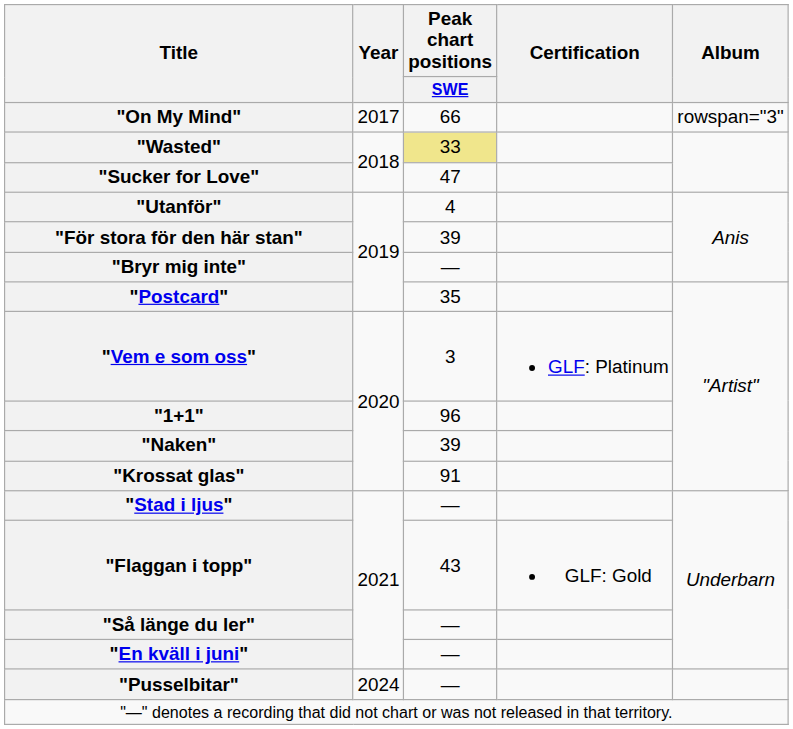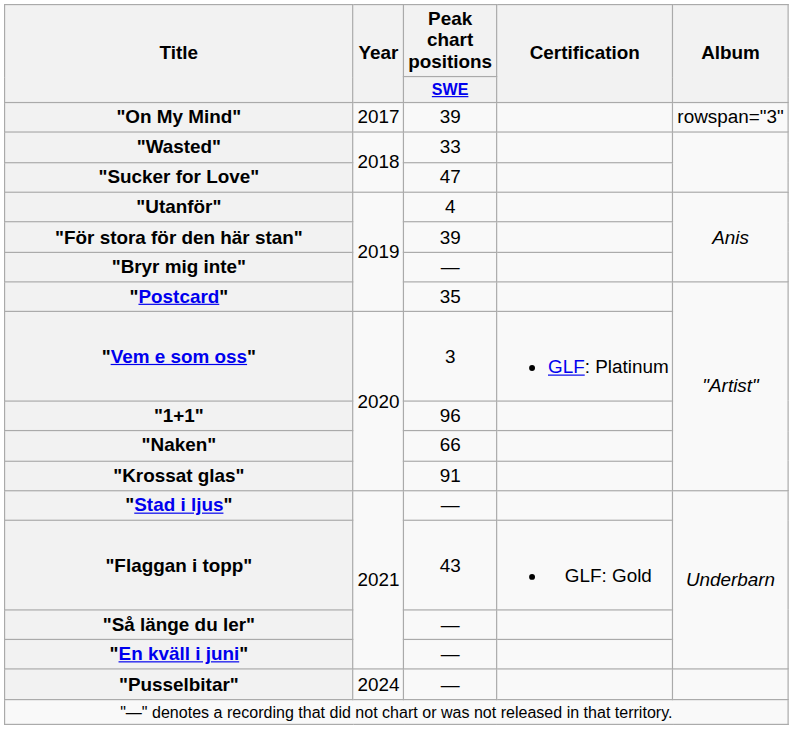(450, 117) 66 -> (450, 117) 39
(450, 147) khaki background -> (450, 147) no background
(450, 445) 39 -> (450, 445) 66
